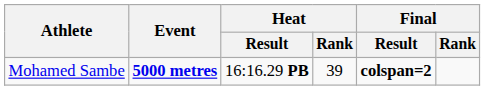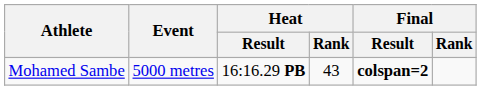(175, 71) bold -> (173, 71) normal
(335, 71) 39 -> (331, 71) 43
